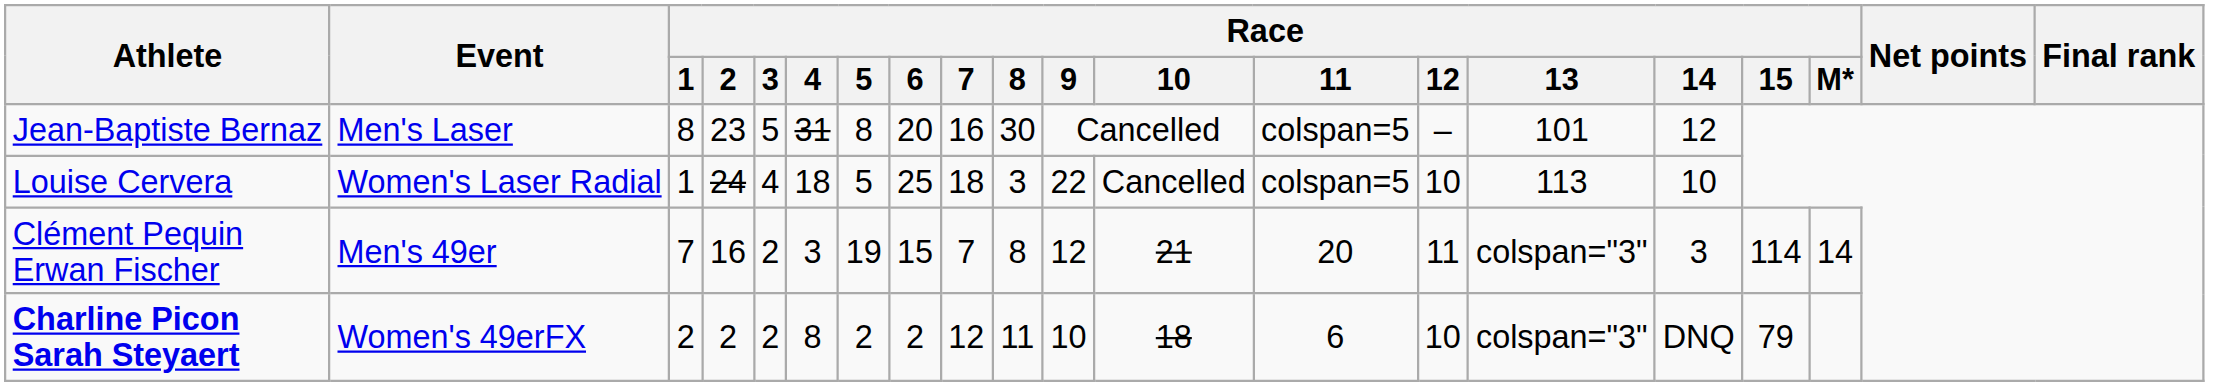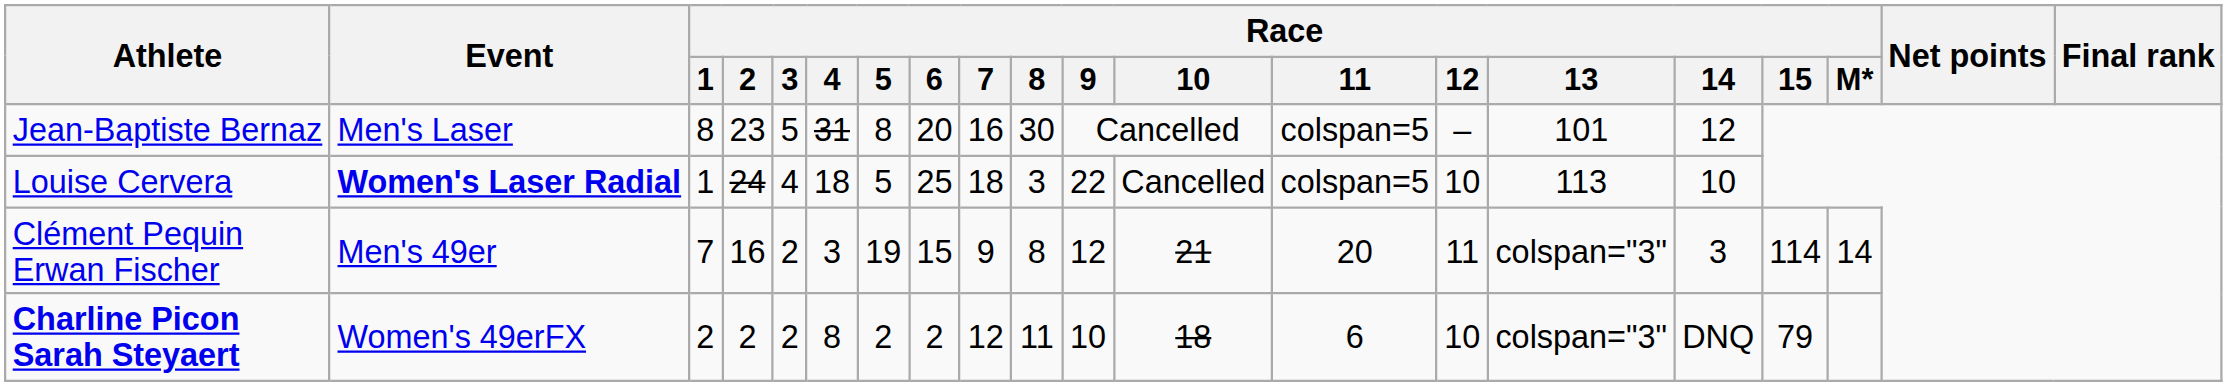(500, 182) normal -> (509, 182) bold
(966, 251) 7 -> (986, 251) 9
